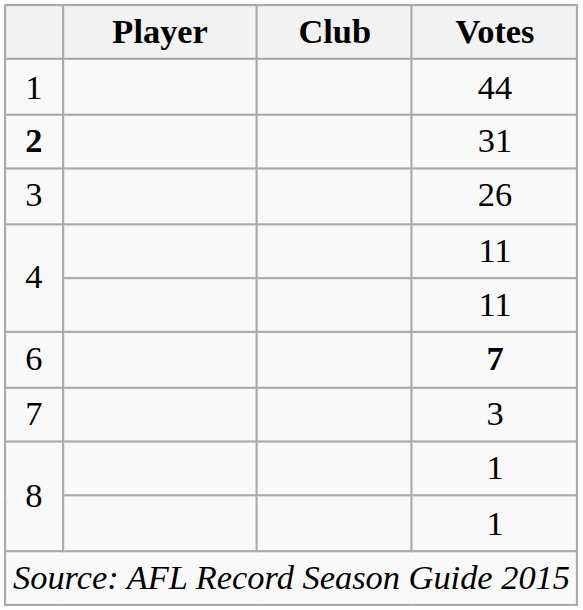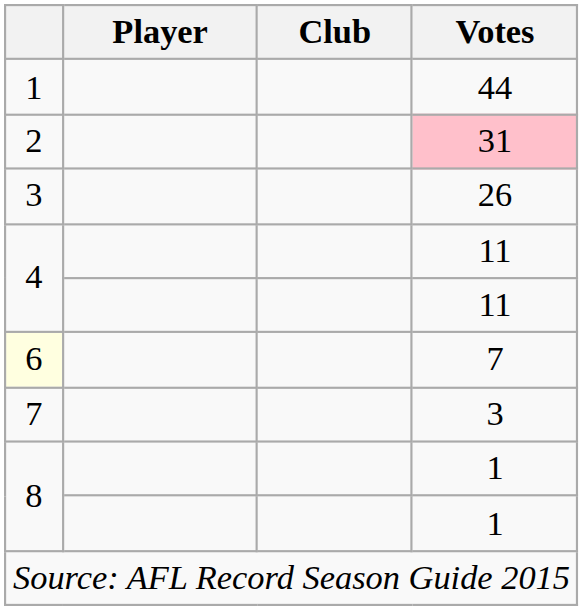(34, 140) bold -> (34, 140) normal
(495, 140) no background -> (495, 140) pink background
(34, 359) no background -> (34, 359) lightyellow background
(495, 359) bold -> (495, 359) normal
